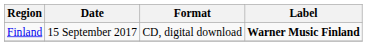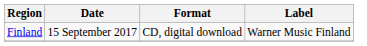(303, 31) bold -> (299, 31) normal
